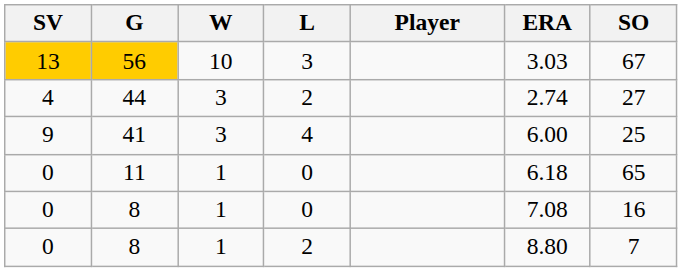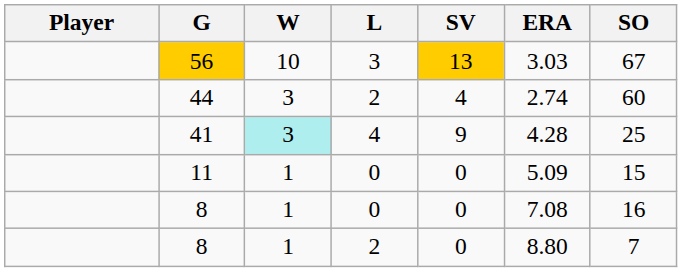columns swapped: (427, 23) <-> (48, 23)
(634, 97) 27 -> (634, 97) 60
(221, 135) no background -> (288, 135) paleturquoise background
(547, 135) 6.00 -> (547, 135) 4.28
(547, 172) 6.18 -> (547, 172) 5.09
(634, 172) 65 -> (634, 172) 15
